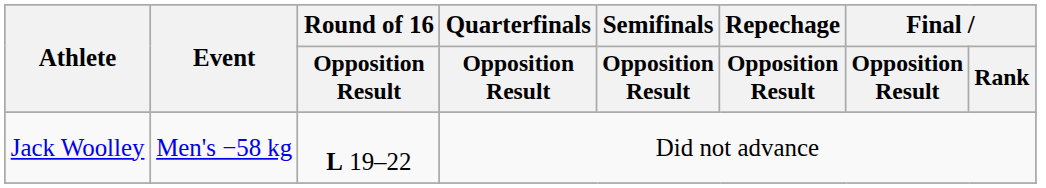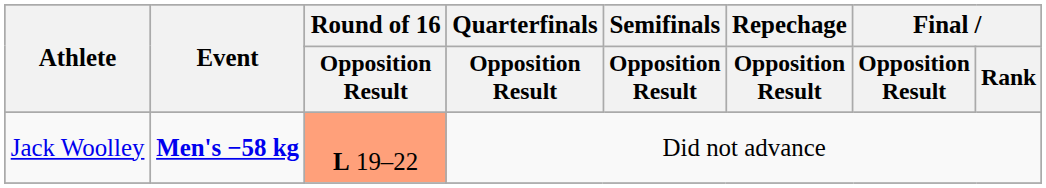(224, 147) normal -> (228, 147) bold
(369, 162) no background -> (376, 162) lightsalmon background
